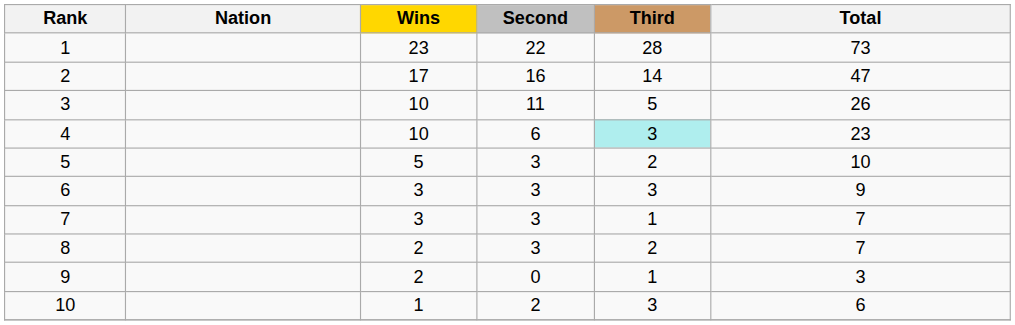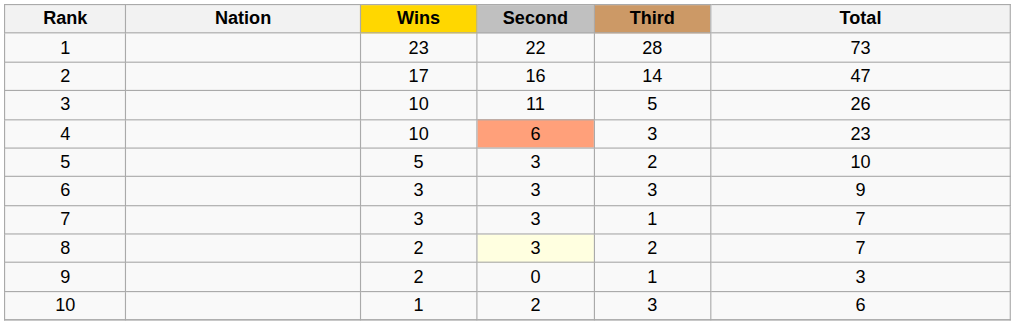(535, 133) no background -> (535, 133) lightsalmon background
(652, 133) paleturquoise background -> (652, 133) no background
(535, 248) no background -> (535, 248) lightyellow background
